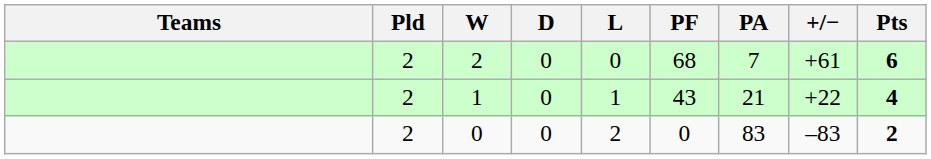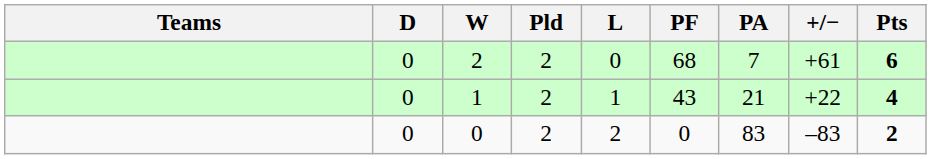columns swapped: (408, 23) <-> (546, 23)
